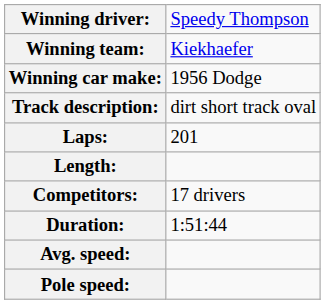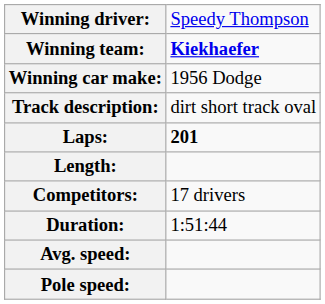(212, 48) normal -> (215, 48) bold
(184, 136) normal -> (184, 136) bold
